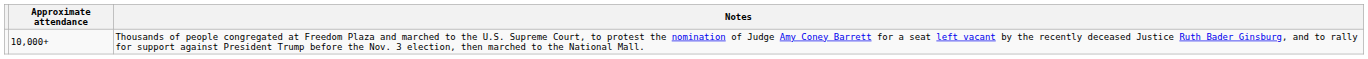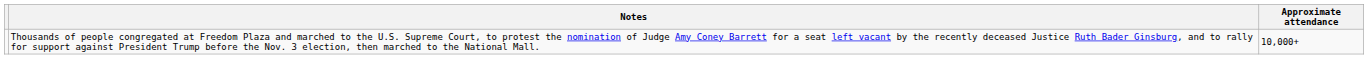columns swapped: (61, 17) <-> (738, 17)
